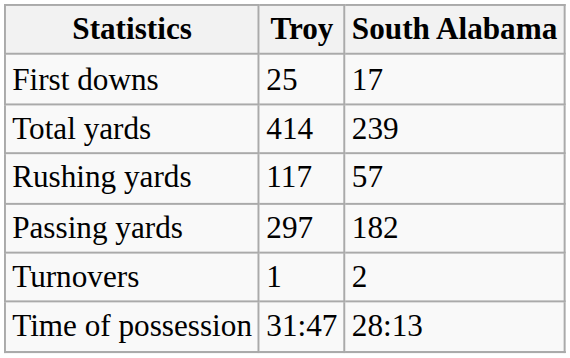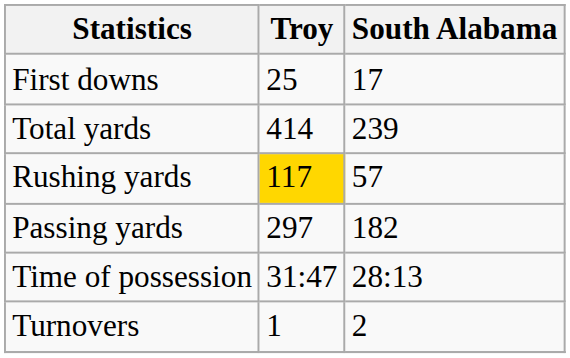(289, 177) no background -> (289, 177) gold background
rows swapped: (76, 276) <-> (132, 326)
